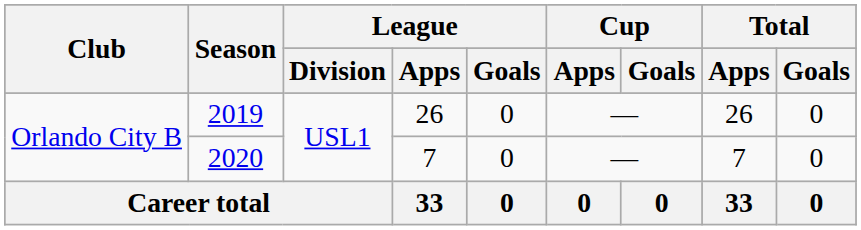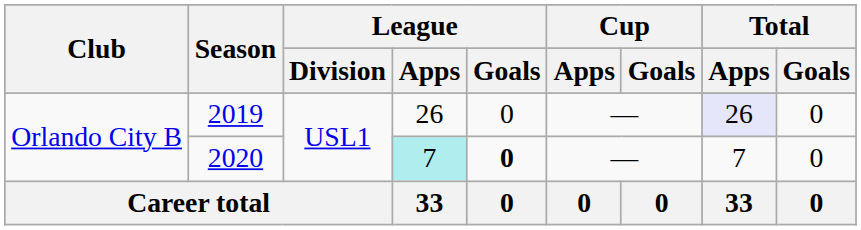(739, 114) no background -> (739, 114) lavender background
(429, 158) no background -> (429, 158) paleturquoise background
(507, 158) normal -> (507, 158) bold
